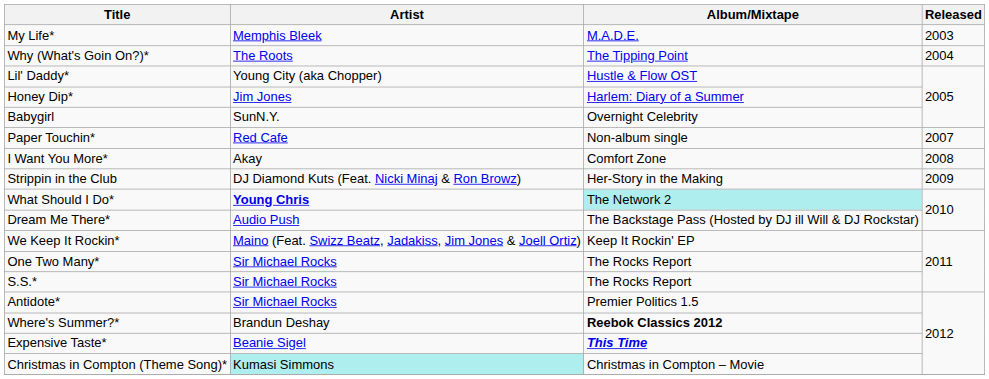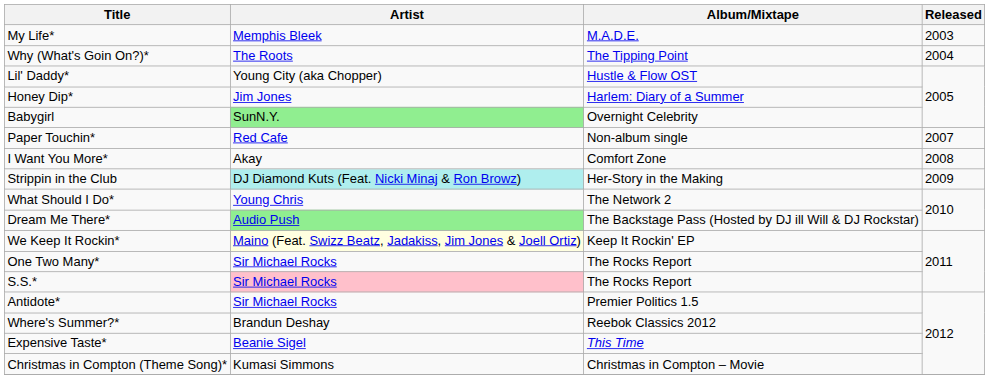(256, 117) no background -> (256, 117) lightgreen background
(377, 179) no background -> (377, 179) paleturquoise background
(271, 199) bold -> (268, 199) normal
(629, 199) paleturquoise background -> (629, 199) no background
(266, 220) no background -> (266, 220) lightgreen background
(407, 240) no background -> (407, 240) lightyellow background
(285, 281) no background -> (285, 281) pink background
(655, 323) bold -> (651, 323) normal
(617, 343) bold -> (615, 343) normal
(283, 364) paleturquoise background -> (283, 364) no background
